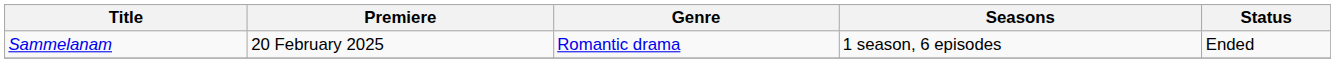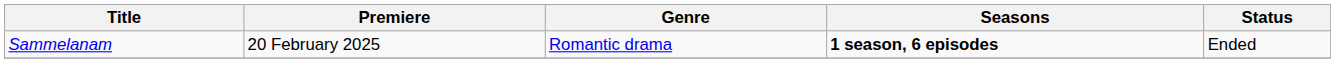(922, 44) normal -> (914, 44) bold
